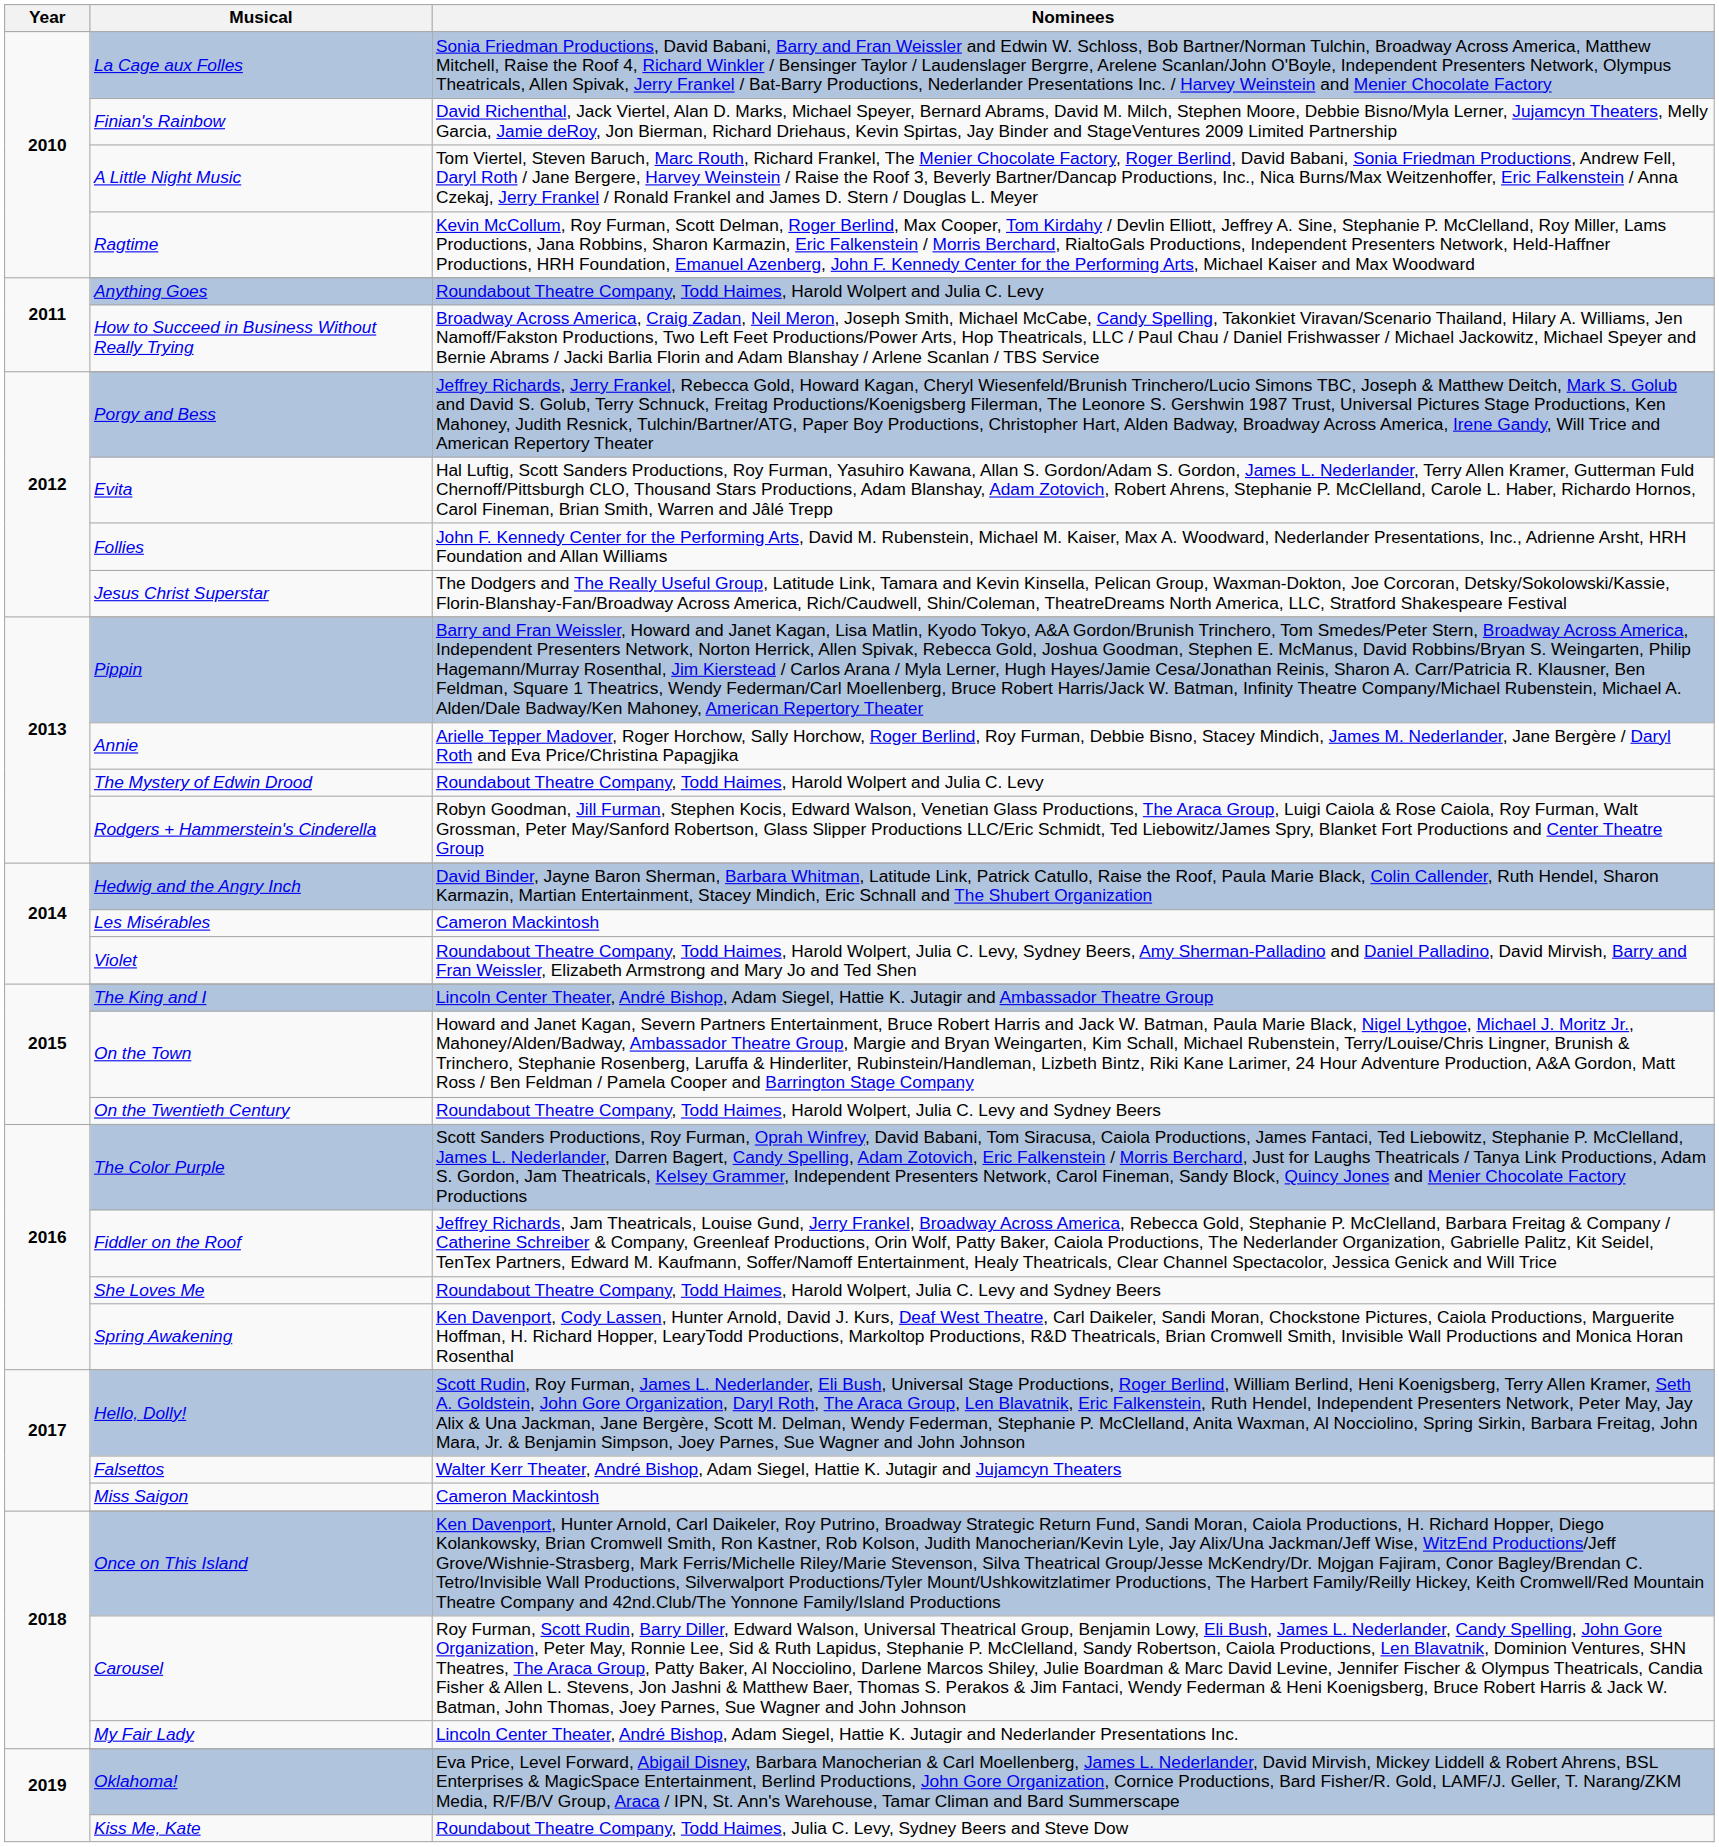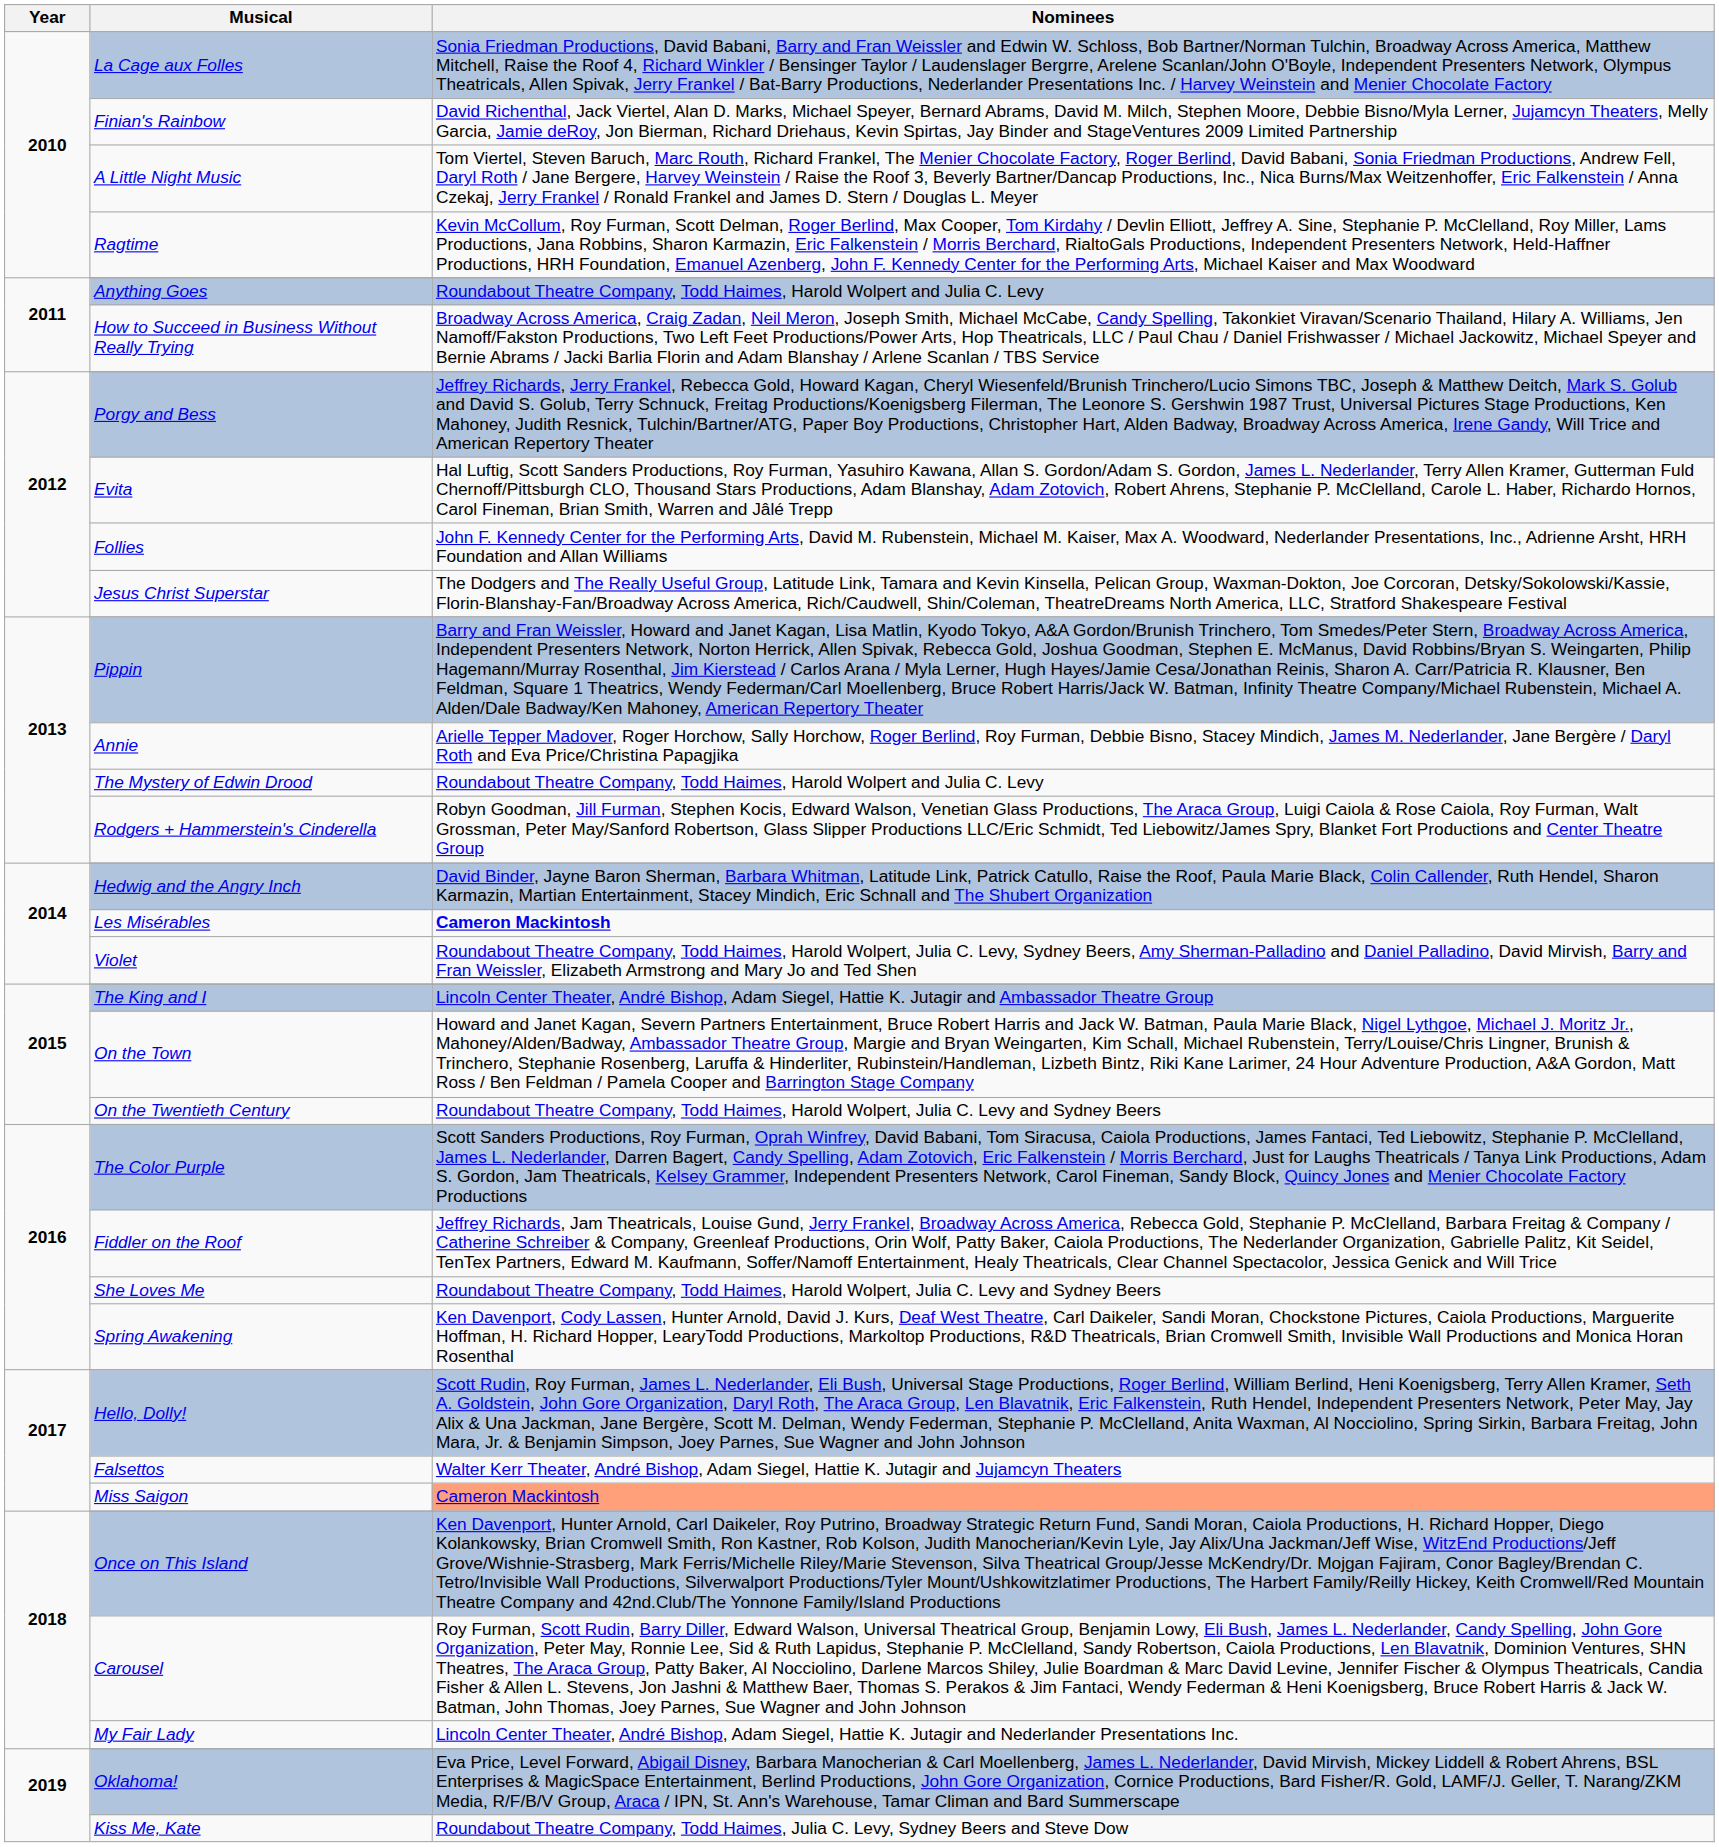(518, 923) normal -> (523, 923) bold
(518, 1496) no background -> (518, 1496) lightsalmon background
